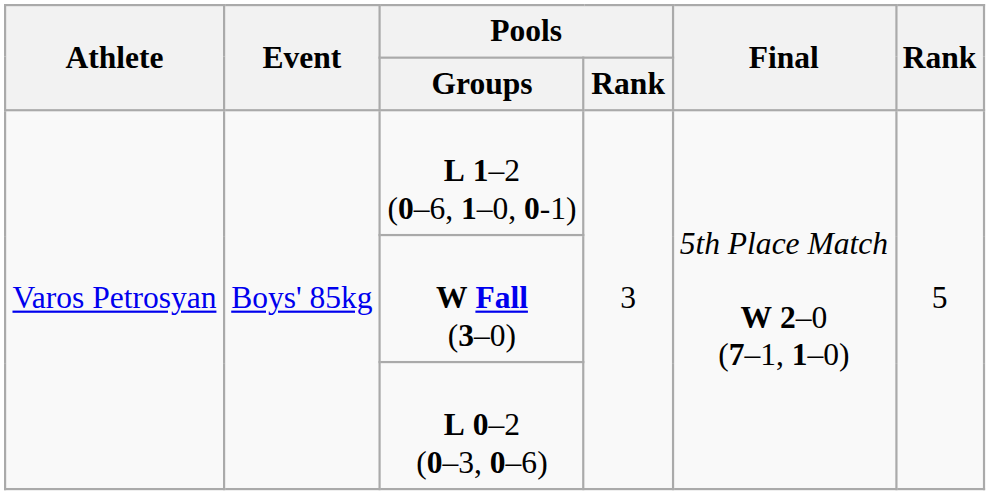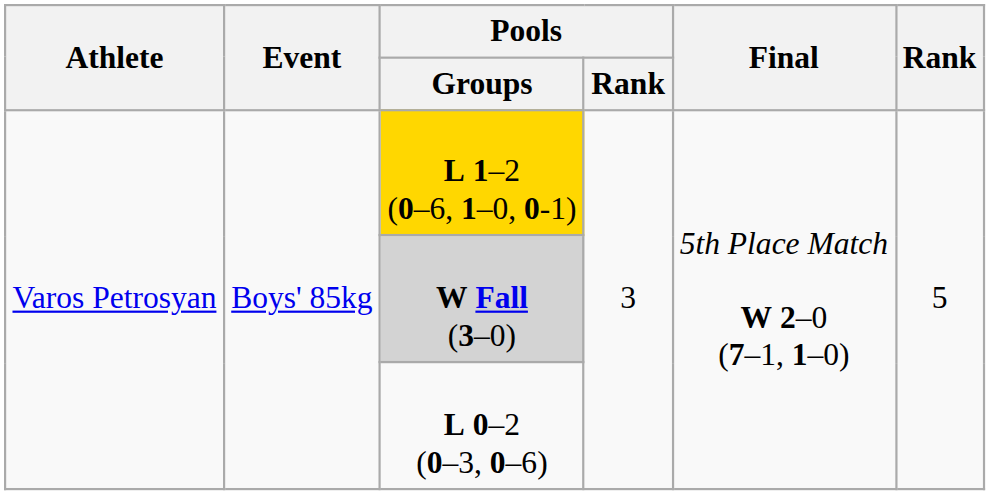(482, 190) no background -> (482, 190) gold background
(482, 317) no background -> (482, 317) lightgrey background
